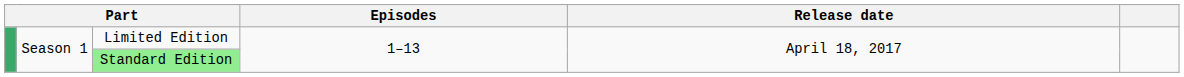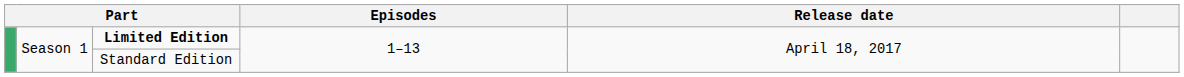(166, 38) normal -> (166, 38) bold
(166, 61) lightgreen background -> (166, 61) no background
